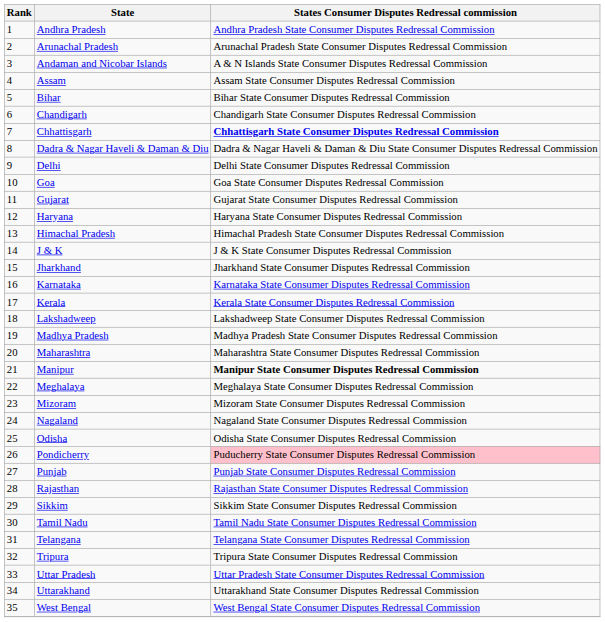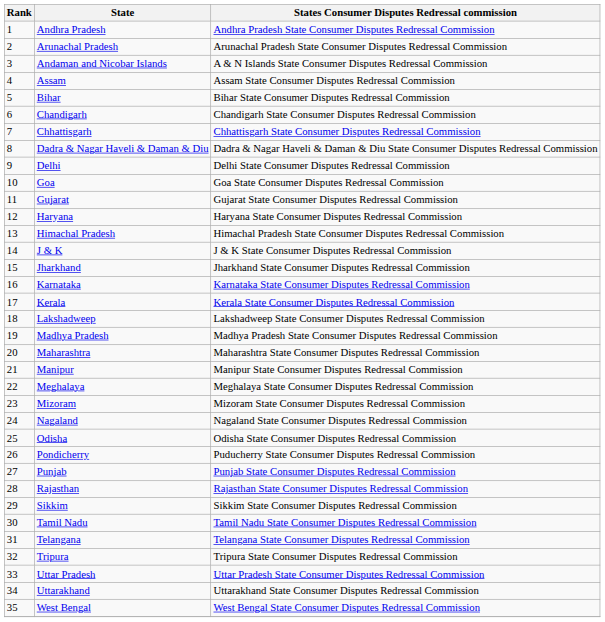(356, 132) bold -> (347, 132) normal
(346, 370) bold -> (338, 370) normal
(344, 455) pink background -> (344, 455) no background
